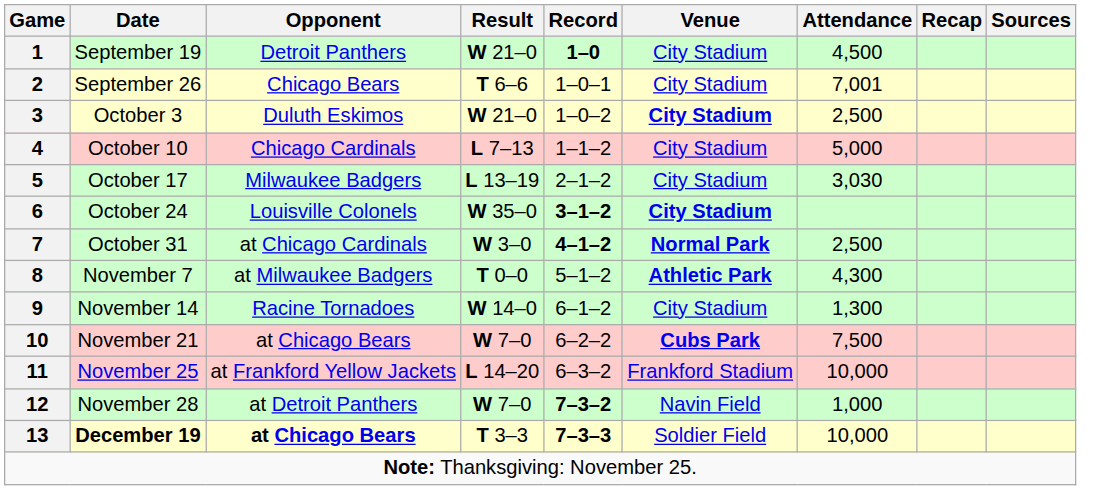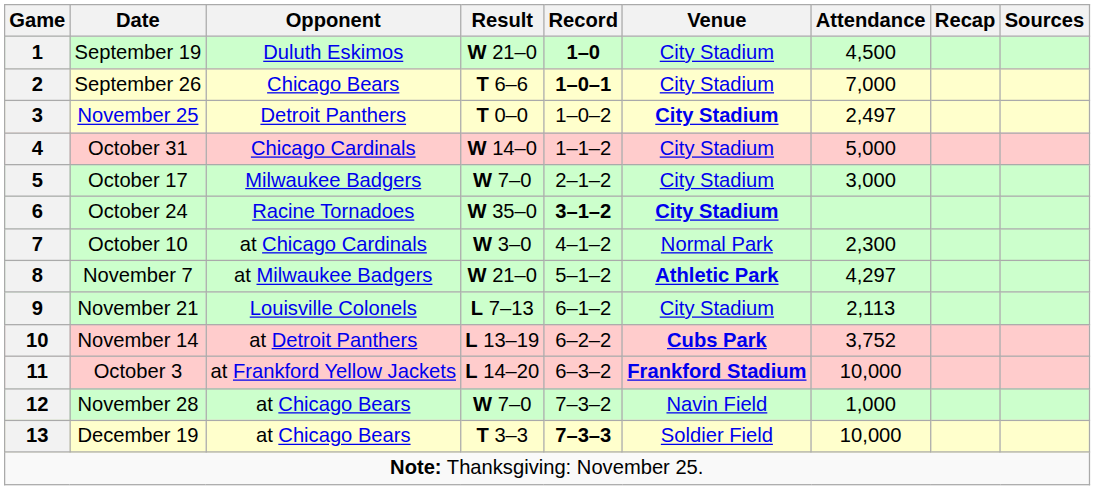(333, 52) Detroit Panthers -> (333, 52) Duluth Eskimos
(583, 84) normal -> (583, 84) bold
(857, 84) 7,001 -> (871, 84) 7,000
(138, 116) October 3 -> (138, 116) November 25
(333, 116) Duluth Eskimos -> (333, 116) Detroit Panthers
(502, 116) W 21–0 -> (502, 116) T 0–0
(857, 116) 2,500 -> (871, 116) 2,497
(138, 148) October 10 -> (138, 148) October 31
(502, 148) L 7–13 -> (502, 148) W 14–0
(502, 180) L 13–19 -> (502, 180) W 7–0
(857, 180) 3,030 -> (871, 180) 3,000
(333, 212) Louisville Colonels -> (333, 212) Racine Tornadoes
(138, 244) October 31 -> (138, 244) October 10
(583, 244) bold -> (583, 244) normal
(710, 244) bold -> (717, 244) normal
(857, 244) 2,500 -> (871, 244) 2,300
(502, 276) T 0–0 -> (502, 276) W 21–0
(857, 276) 4,300 -> (871, 276) 4,297
(138, 308) November 14 -> (138, 308) November 21
(333, 308) Racine Tornadoes -> (333, 308) Louisville Colonels
(502, 308) W 14–0 -> (502, 308) L 7–13
(857, 308) 1,300 -> (871, 308) 2,113
(138, 340) November 21 -> (138, 340) November 14
(333, 340) at Chicago Bears -> (333, 340) at Detroit Panthers
(502, 340) W 7–0 -> (502, 340) L 13–19
(857, 340) 7,500 -> (871, 340) 3,752
(138, 372) November 25 -> (138, 372) October 3
(710, 372) normal -> (717, 372) bold
(333, 404) at Detroit Panthers -> (333, 404) at Chicago Bears
(583, 404) bold -> (583, 404) normal
(138, 436) bold -> (138, 436) normal
(333, 436) bold -> (333, 436) normal
